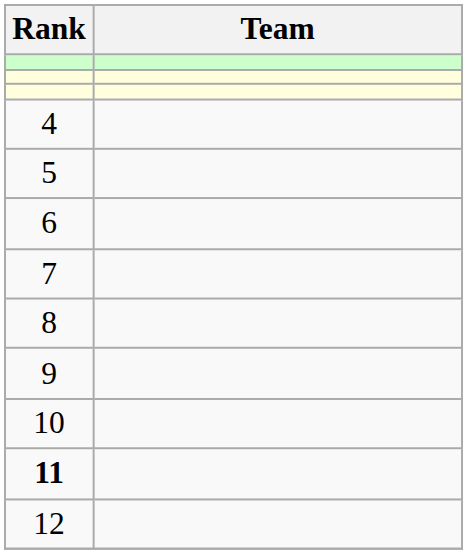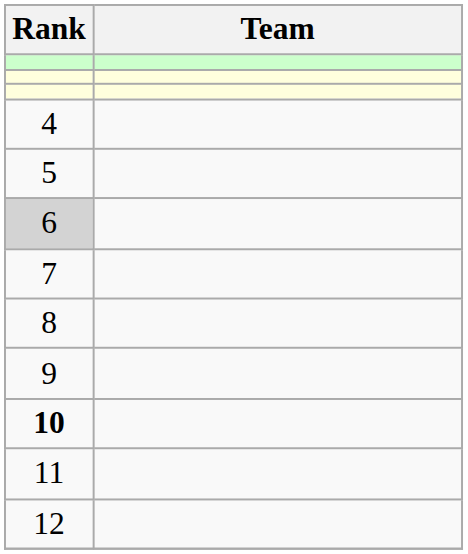(49, 223) no background -> (49, 223) lightgrey background
(49, 423) normal -> (49, 423) bold
(49, 472) bold -> (49, 472) normal
